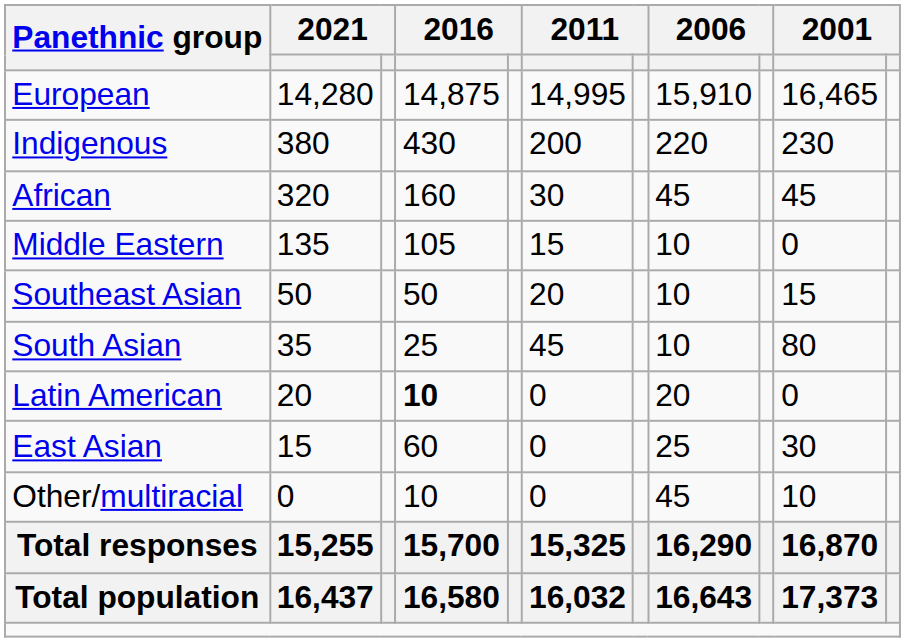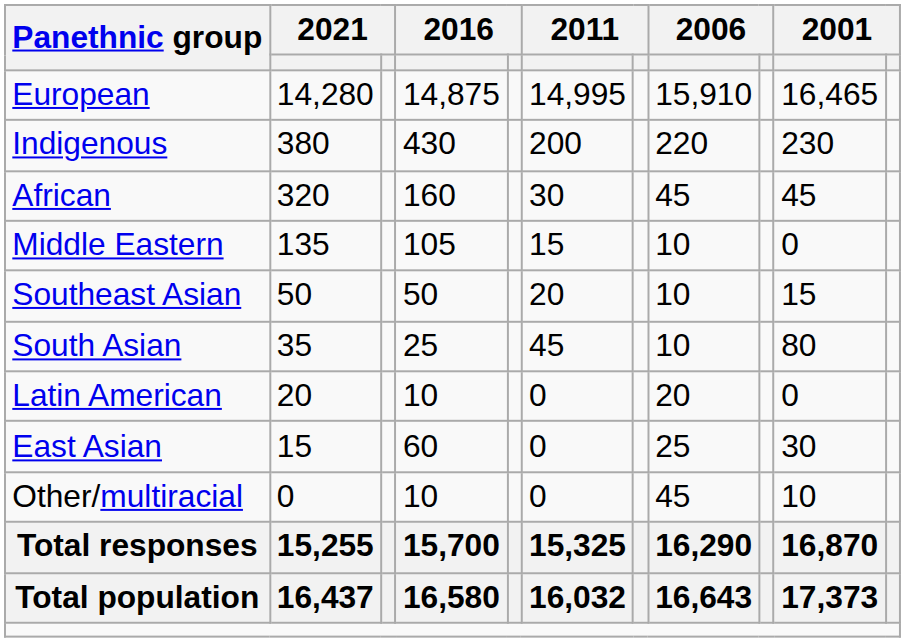(421, 395) bold -> (421, 395) normal
